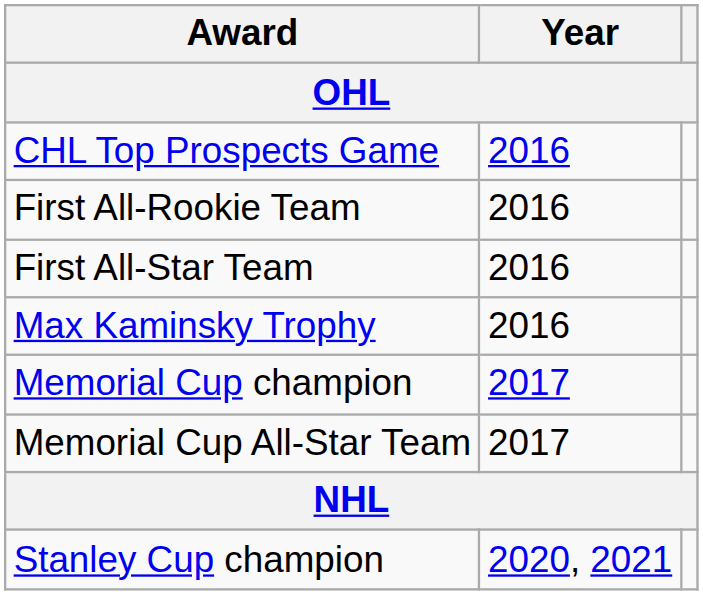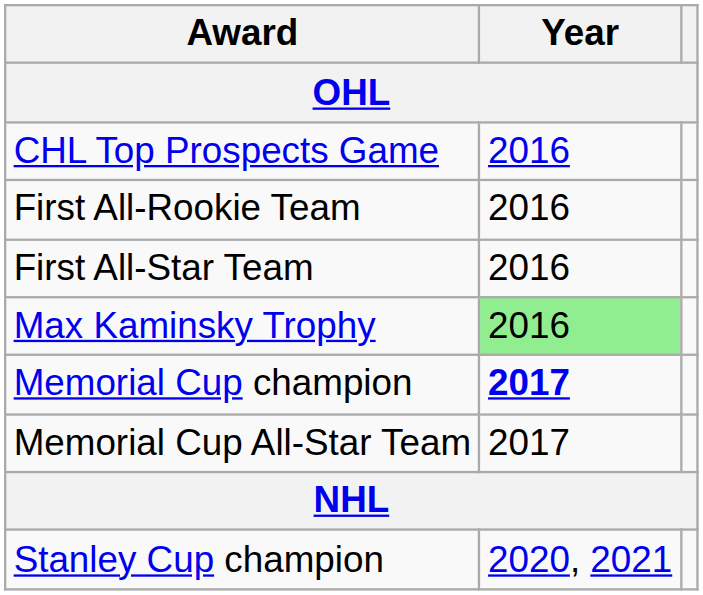(529, 325) no background -> (529, 325) lightgreen background
(529, 383) normal -> (529, 383) bold
